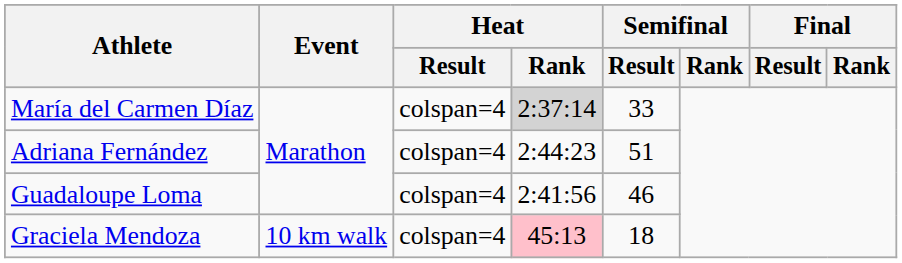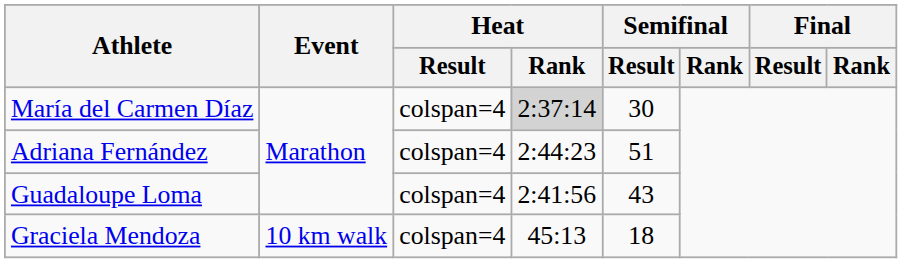(641, 108) 33 -> (641, 108) 30
(641, 193) 46 -> (641, 193) 43
(557, 236) pink background -> (557, 236) no background
